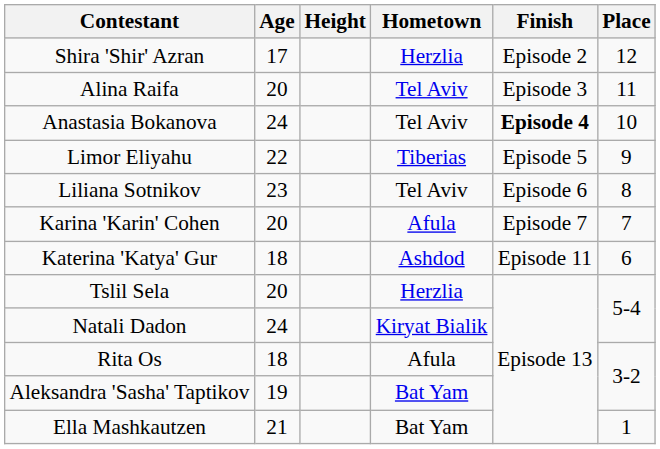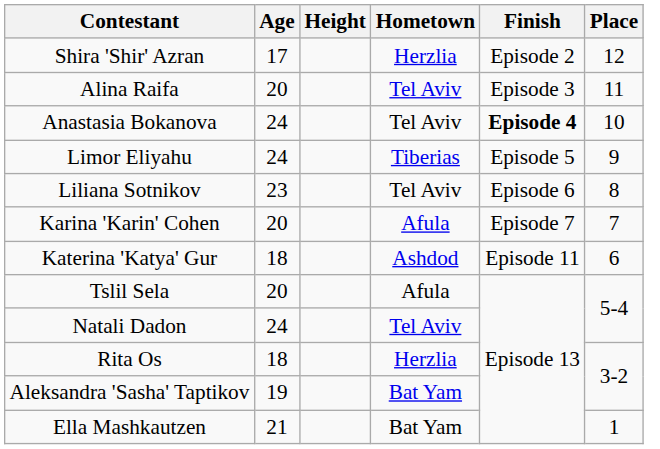(277, 156) 22 -> (277, 156) 24
(432, 291) Herzlia -> (425, 291) Afula
(432, 325) Kiryat Bialik -> (425, 325) Tel Aviv
(432, 358) Afula -> (425, 358) Herzlia
